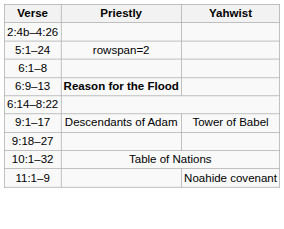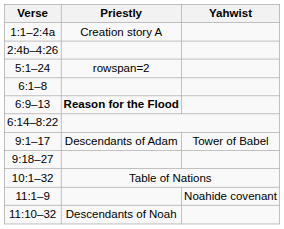+ row: (33, 31)
+ row: (33, 214)
